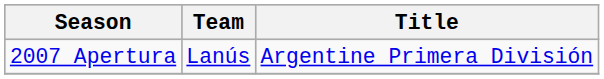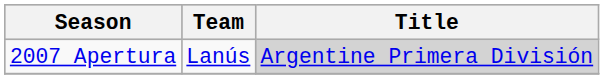(427, 57) no background -> (427, 57) lightgrey background
